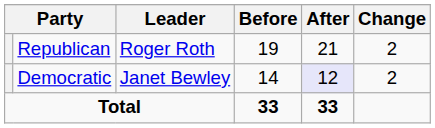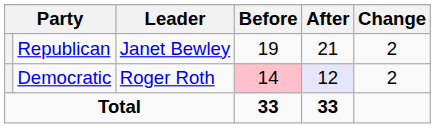(167, 48) Roger Roth -> (175, 48) Janet Bewley
(175, 78) Janet Bewley -> (167, 78) Roger Roth
(268, 78) no background -> (268, 78) pink background
